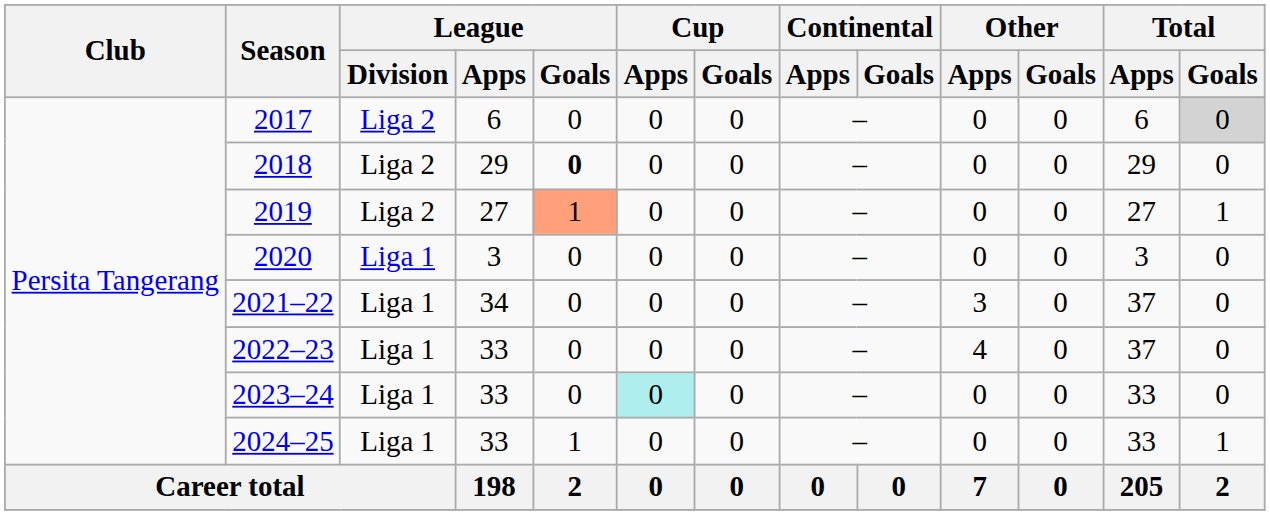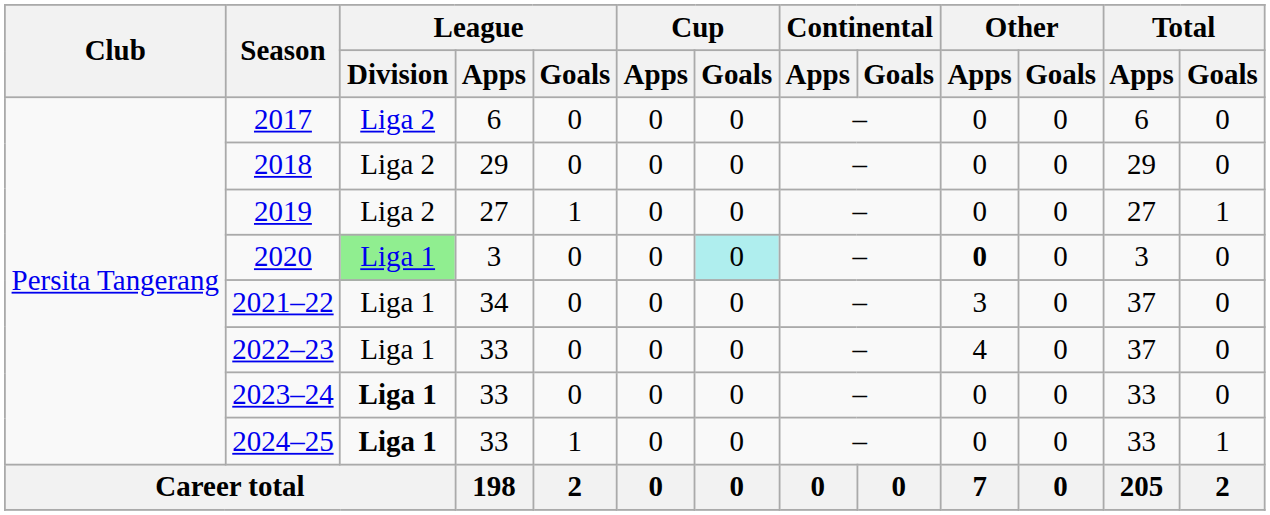(1222, 119) lightgrey background -> (1222, 119) no background
(575, 165) bold -> (575, 165) normal
(575, 211) lightsalmon background -> (575, 211) no background
(398, 257) no background -> (398, 257) lightgreen background
(737, 257) no background -> (737, 257) paleturquoise background
(980, 257) normal -> (980, 257) bold
(398, 394) normal -> (398, 394) bold
(656, 394) paleturquoise background -> (656, 394) no background
(398, 440) normal -> (398, 440) bold
